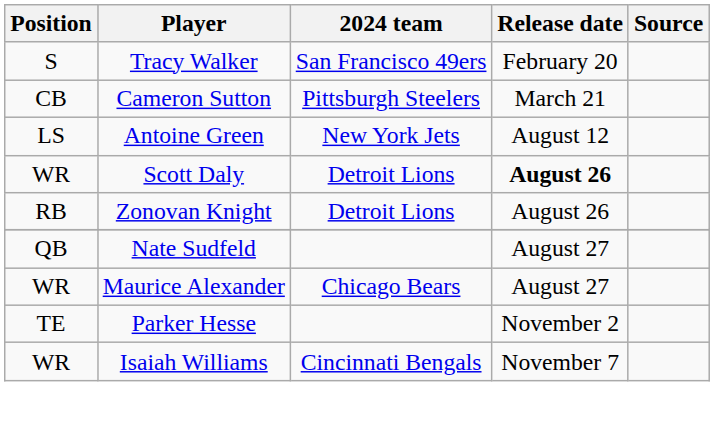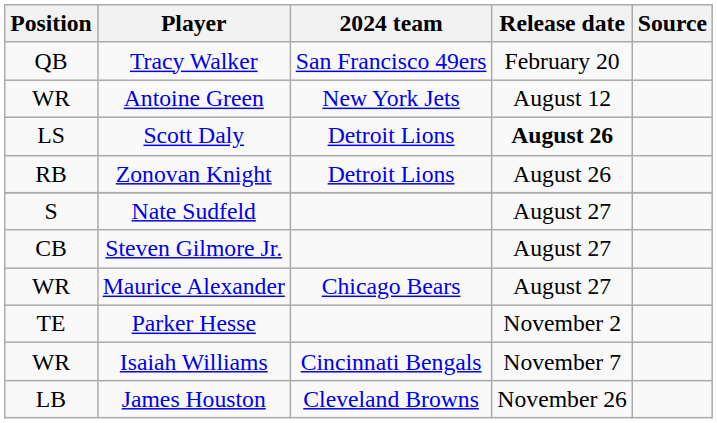(51, 60) S -> (51, 60) QB
- row: (194, 98)
(51, 135) LS -> (51, 98) WR
(51, 173) WR -> (51, 135) LS
(51, 248) QB -> (51, 211) S
+ row: (194, 248)
+ row: (194, 398)
